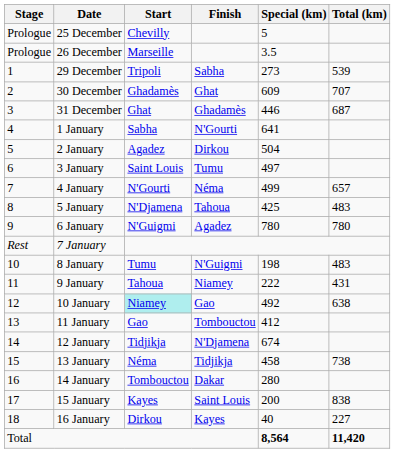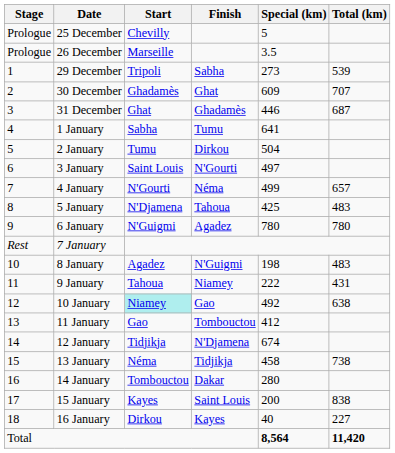(216, 129) N'Gourti -> (209, 129) Tumu
(146, 149) Agadez -> (142, 149) Tumu
(209, 168) Tumu -> (216, 168) N'Gourti
(142, 264) Tumu -> (146, 264) Agadez
